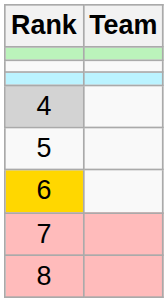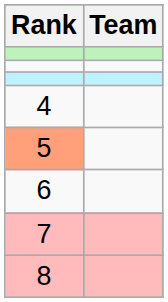(44, 105) lightgrey background -> (44, 105) no background
(44, 148) no background -> (44, 148) lightsalmon background
(44, 190) gold background -> (44, 190) no background
